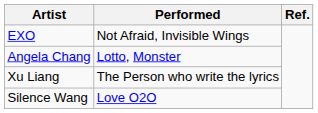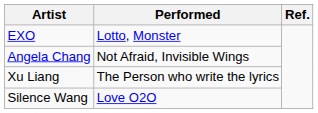(173, 35) Not Afraid, Invisible Wings -> (139, 35) Lotto, Monster
(139, 56) Lotto, Monster -> (173, 56) Not Afraid, Invisible Wings
